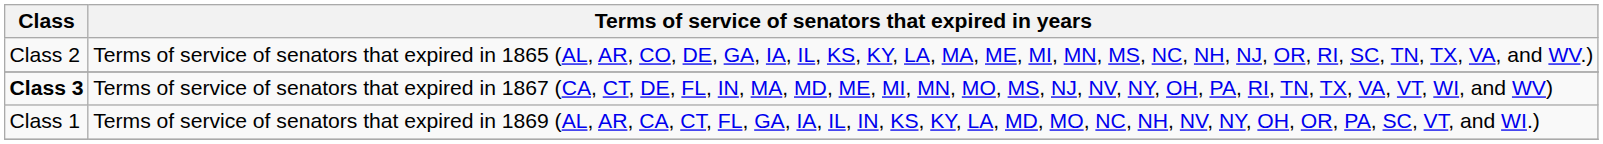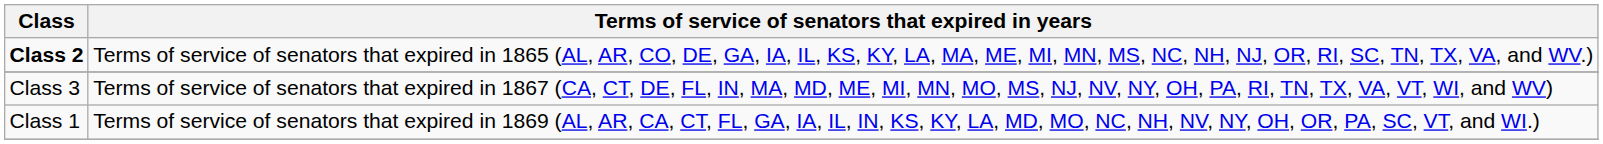(45, 54) normal -> (47, 54) bold
(47, 88) bold -> (45, 88) normal
